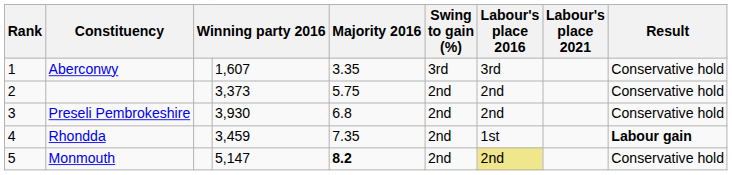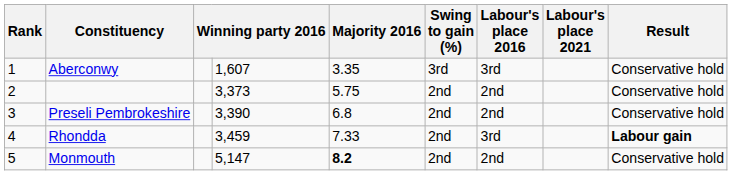(233, 114) 3,930 -> (233, 114) 3,390
(346, 136) 7.35 -> (346, 136) 7.33
(490, 136) 1st -> (491, 136) 3rd
(492, 158) khaki background -> (492, 158) no background
